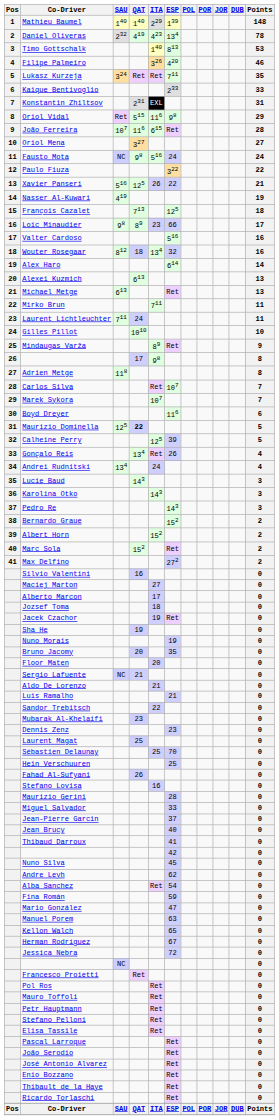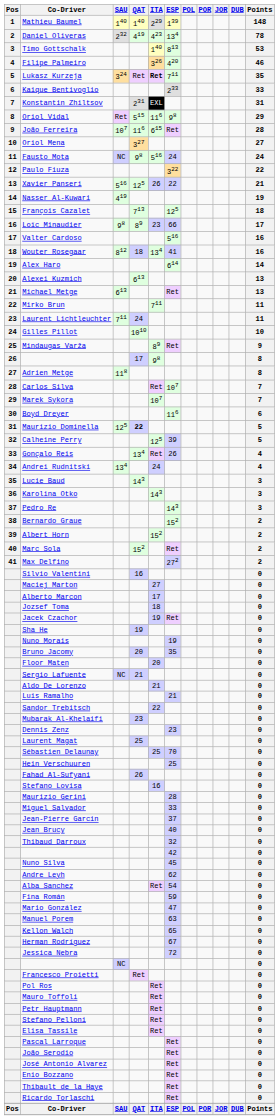(156, 76) normal -> (156, 76) bold
(173, 252) 32 -> (173, 252) 41
(173, 842) 41 -> (173, 842) 32
